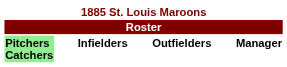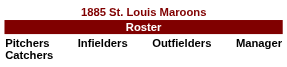(29, 49) lightgreen background -> (29, 49) no background
